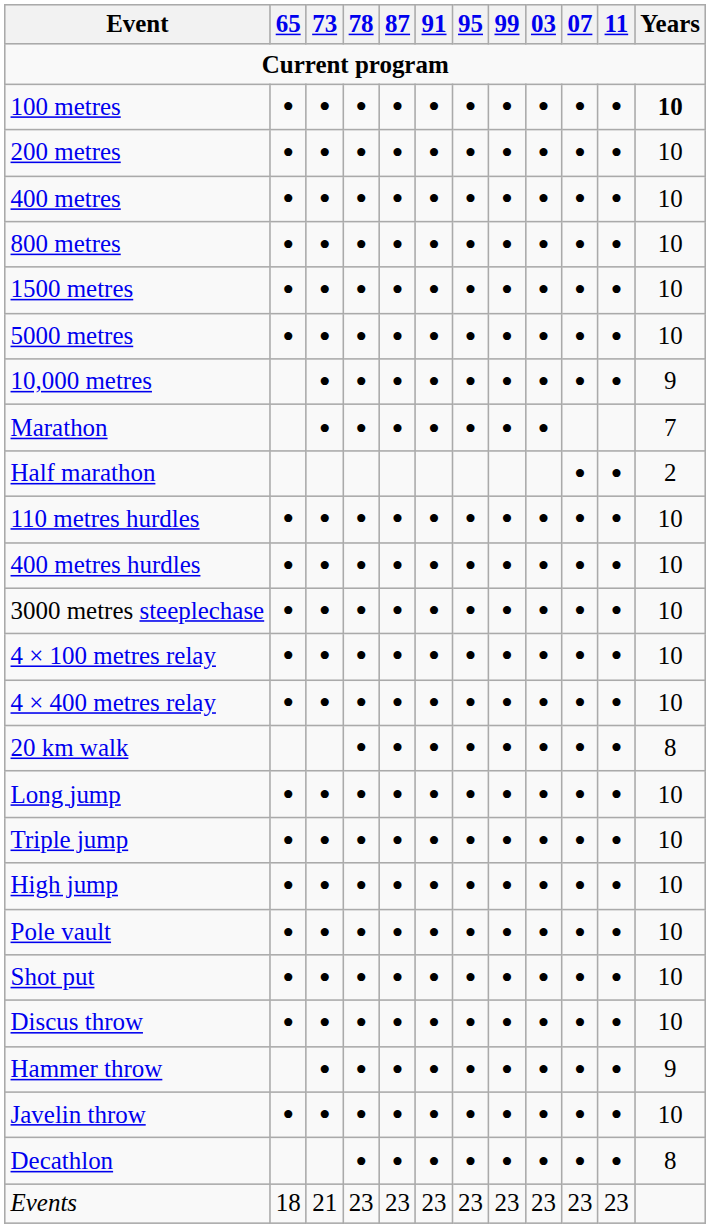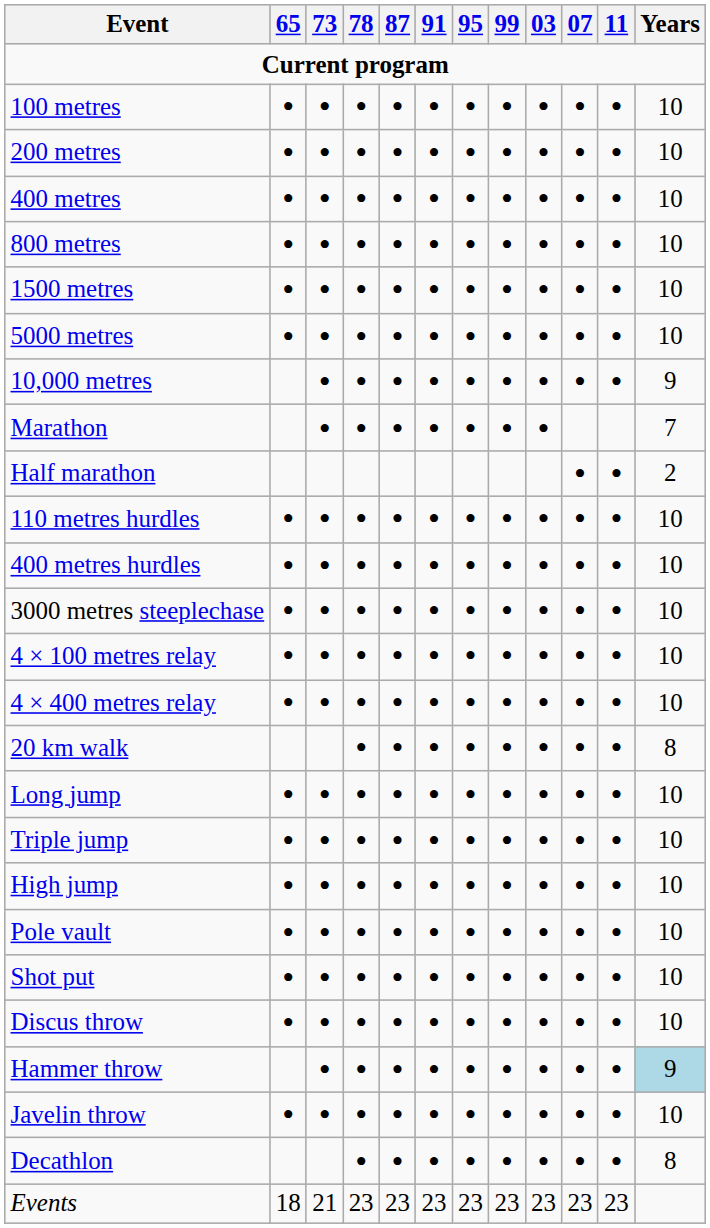(670, 106) bold -> (670, 106) normal
(670, 1068) no background -> (670, 1068) lightblue background
